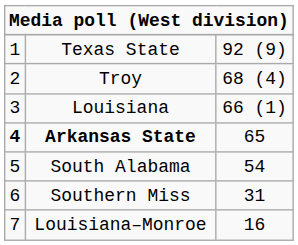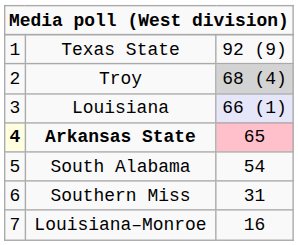(255, 79) no background -> (255, 79) lightgrey background
(255, 108) no background -> (255, 108) lavender background
(15, 137) no background -> (15, 137) lightyellow background
(255, 137) no background -> (255, 137) pink background
